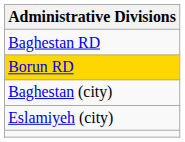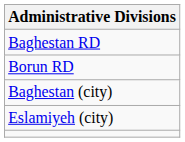(41, 67) gold background -> (41, 67) no background
